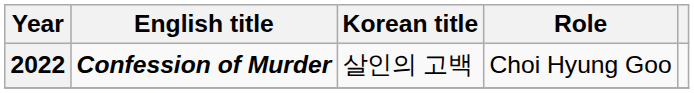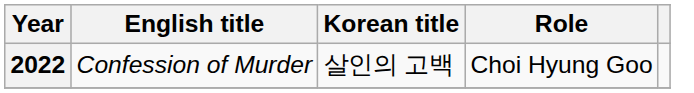(204, 65) bold -> (194, 65) normal
